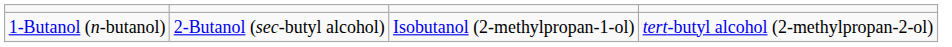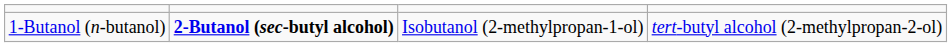(279, 26) normal -> (284, 26) bold
